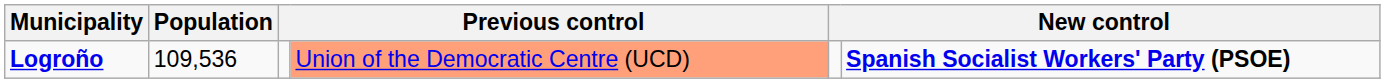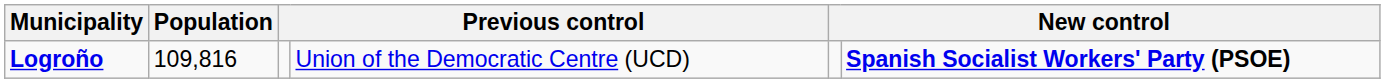(195, 59) 109,536 -> (195, 59) 109,816
(493, 59) lightsalmon background -> (493, 59) no background
